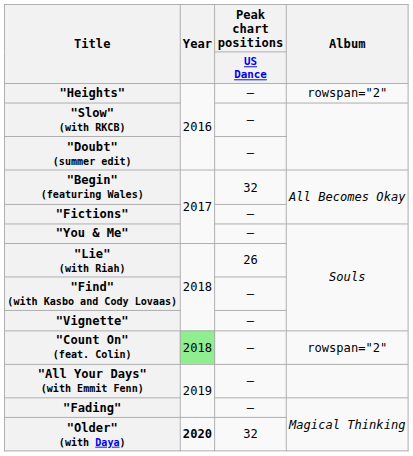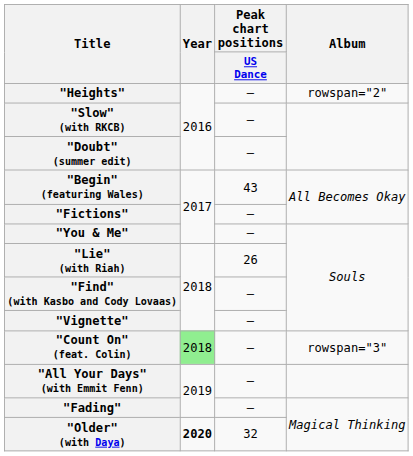(250, 187) 32 -> (250, 187) 43
(347, 347) rowspan="2" -> (347, 347) rowspan="3"
